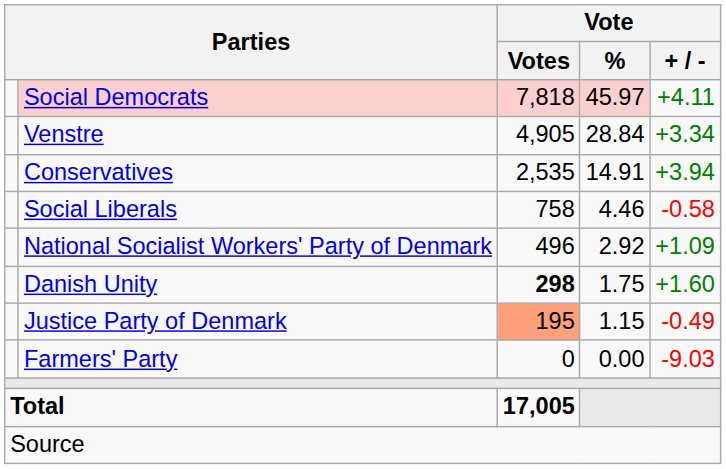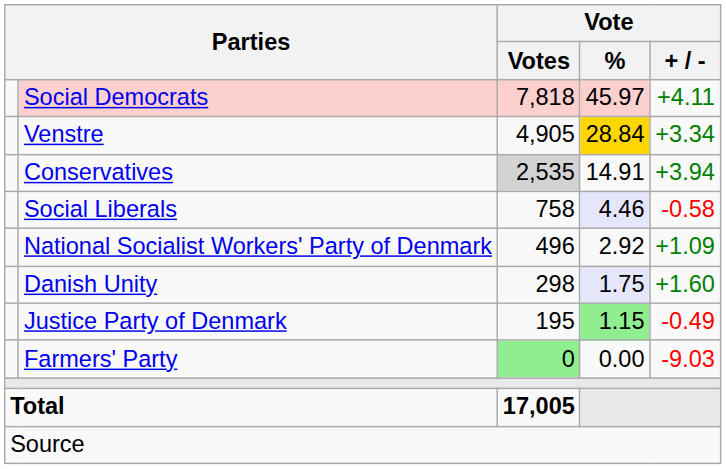(615, 135) no background -> (615, 135) gold background
(545, 172) no background -> (545, 172) lightgrey background
(622, 209) no background -> (622, 209) lavender background
(555, 284) bold -> (555, 284) normal
(622, 284) no background -> (622, 284) lavender background
(555, 321) lightsalmon background -> (555, 321) no background
(622, 321) no background -> (622, 321) lightgreen background
(568, 358) no background -> (568, 358) lightgreen background
